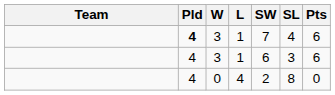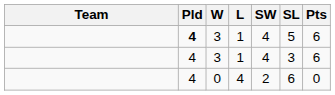(266, 36) 7 -> (266, 36) 4
(291, 36) 4 -> (291, 36) 5
(266, 57) 6 -> (266, 57) 4
(291, 79) 8 -> (291, 79) 6
